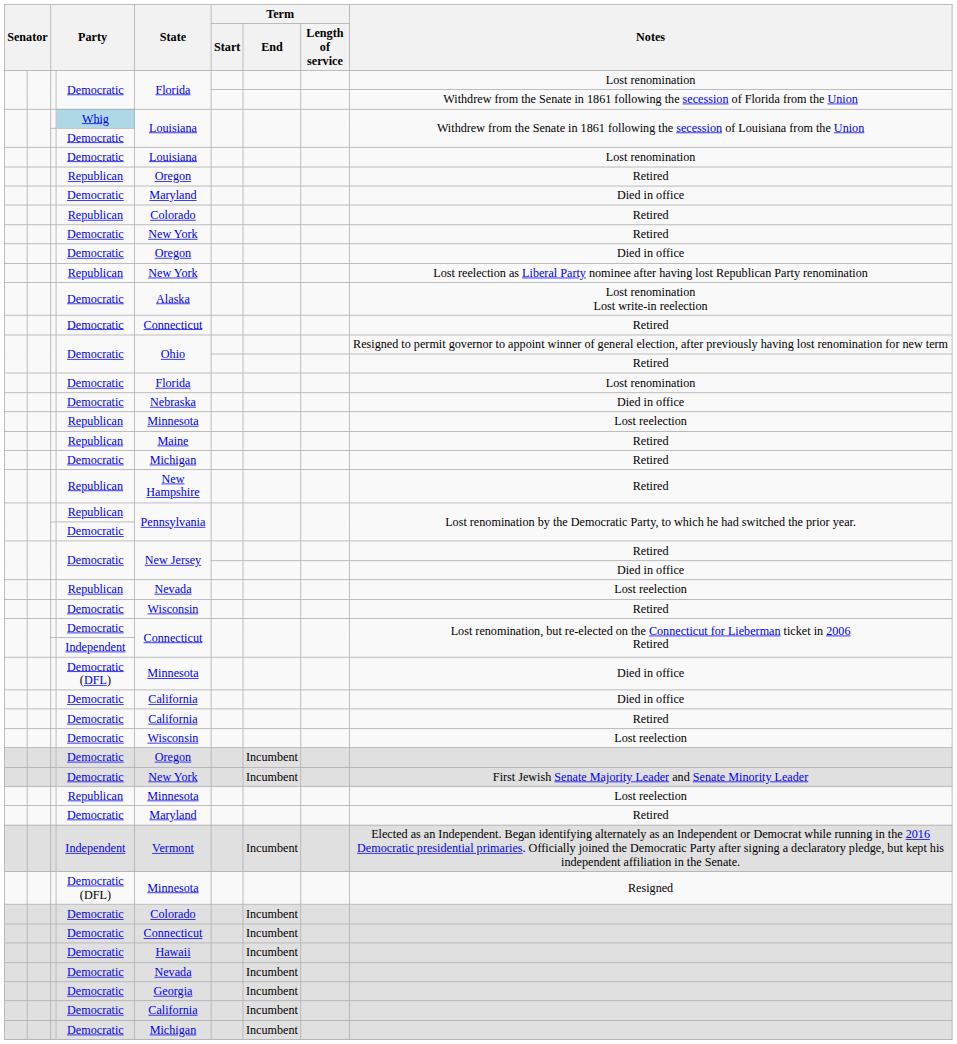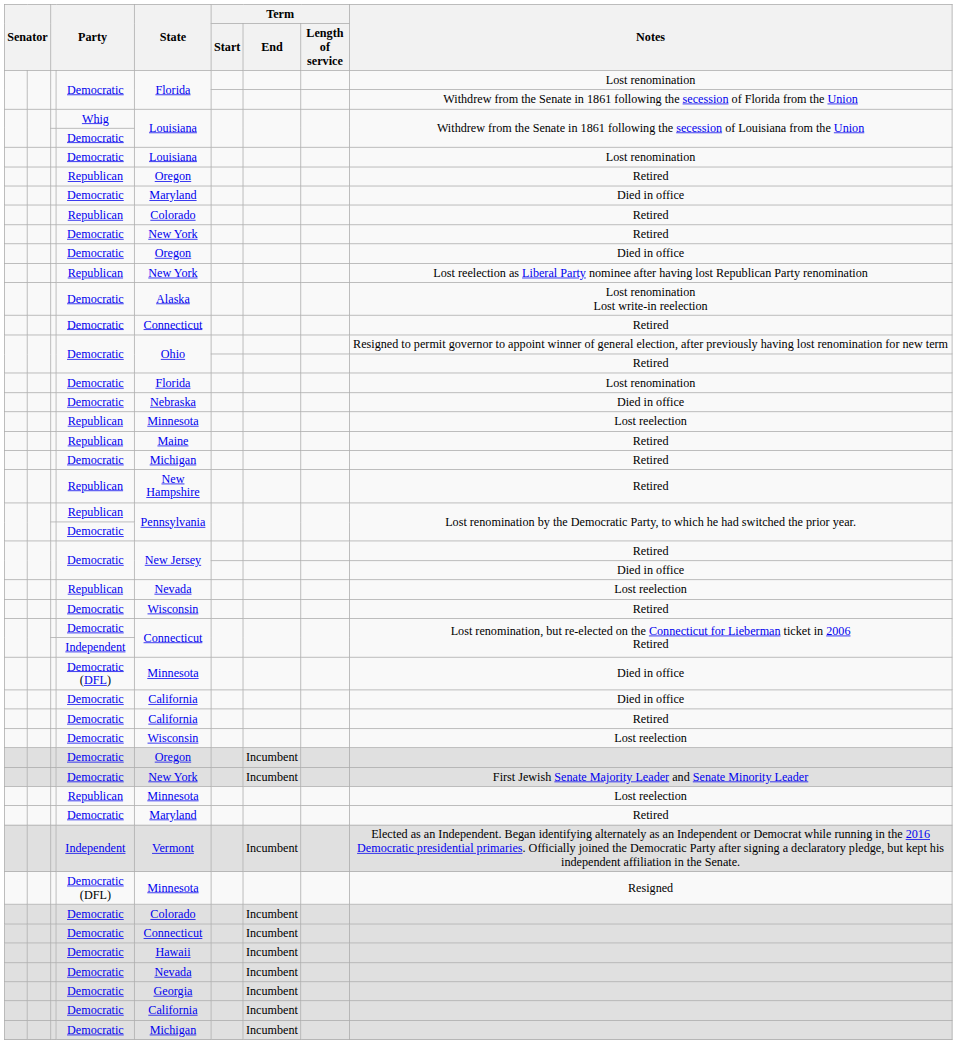(95, 118) lightblue background -> (95, 118) no background
